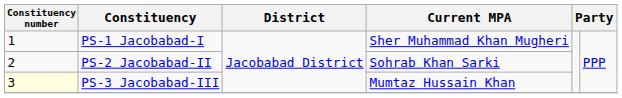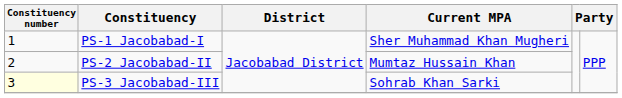(435, 62) Sohrab Khan Sarki -> (442, 62) Mumtaz Hussain Khan
(442, 83) Mumtaz Hussain Khan -> (435, 83) Sohrab Khan Sarki
